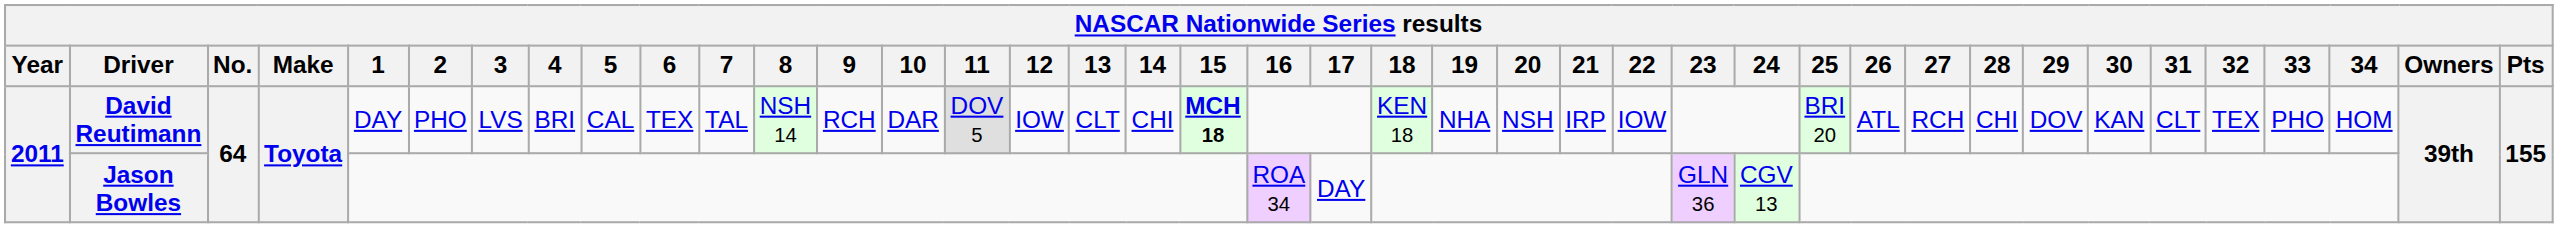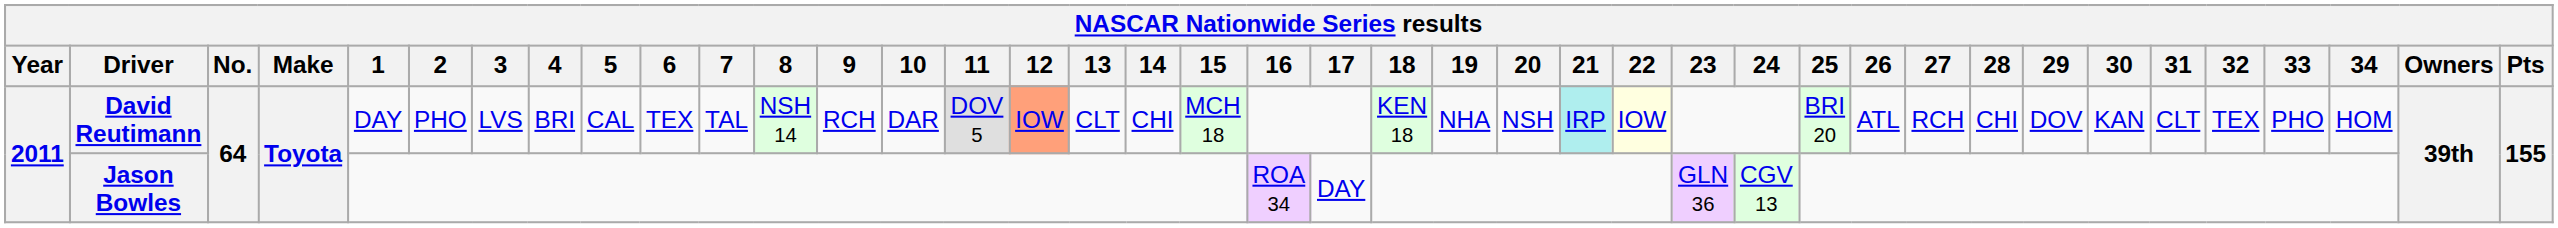(1039, 120) no background -> (1039, 120) lightsalmon background
(1213, 120) bold -> (1213, 119) normal
(1586, 120) no background -> (1586, 120) paleturquoise background
(1642, 120) no background -> (1642, 120) lightyellow background
